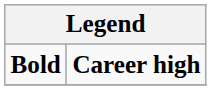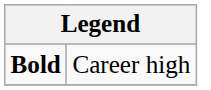(136, 64) bold -> (131, 64) normal
